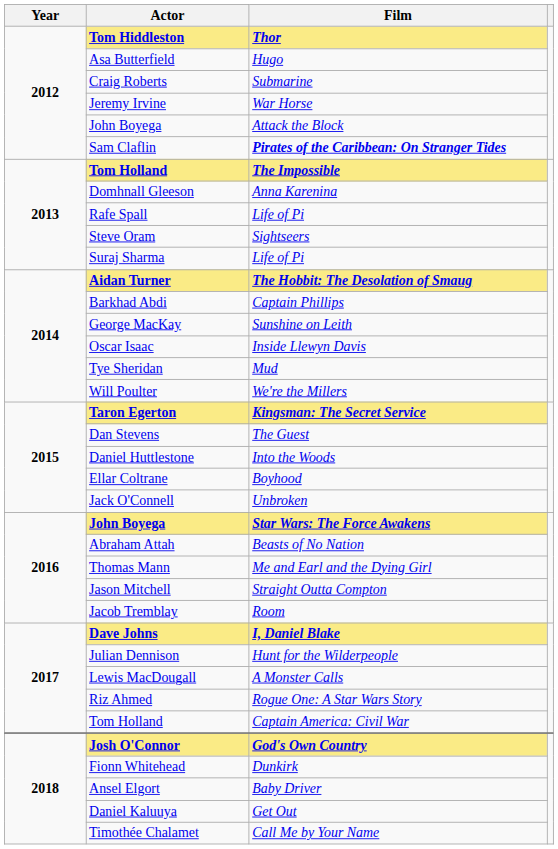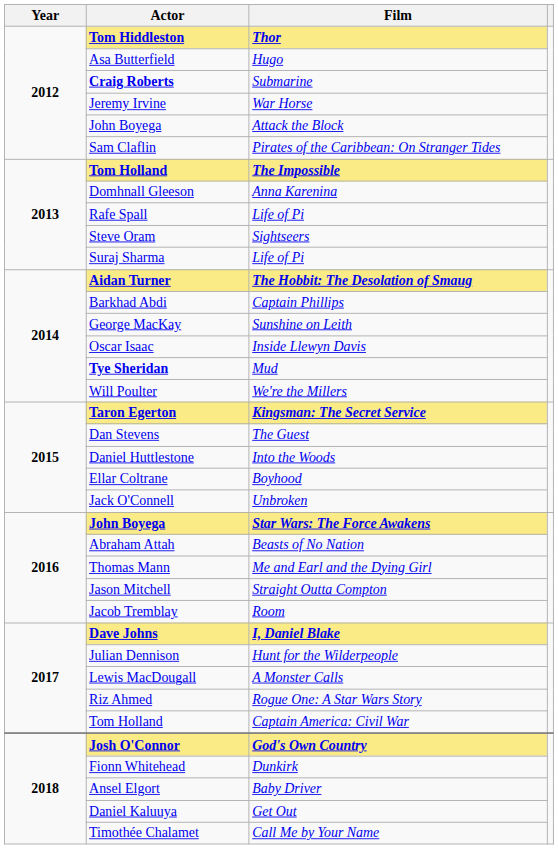(128, 81) normal -> (131, 81) bold
(379, 147) bold -> (376, 147) normal
(126, 368) normal -> (129, 368) bold
